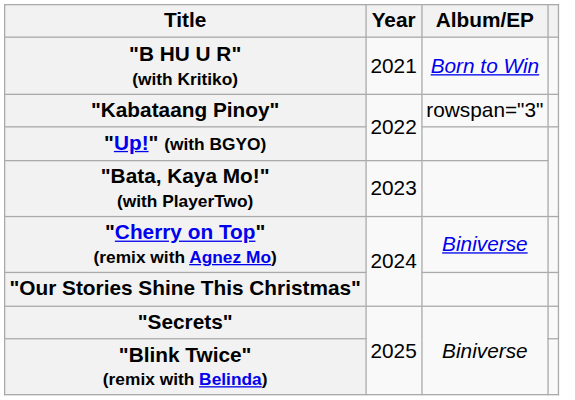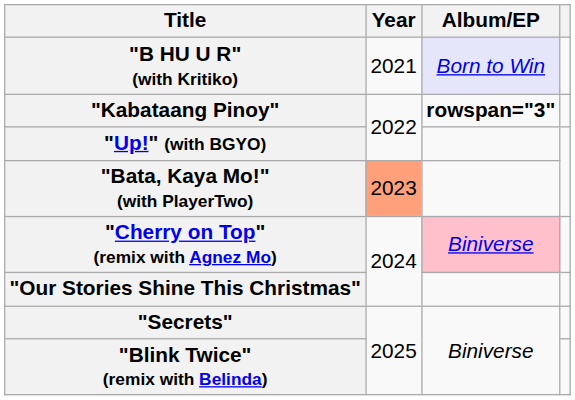(485, 65) no background -> (491, 65) lavender background
(485, 110) normal -> (491, 110) bold
(394, 188) no background -> (394, 188) lightsalmon background
(485, 244) no background -> (491, 244) pink background
